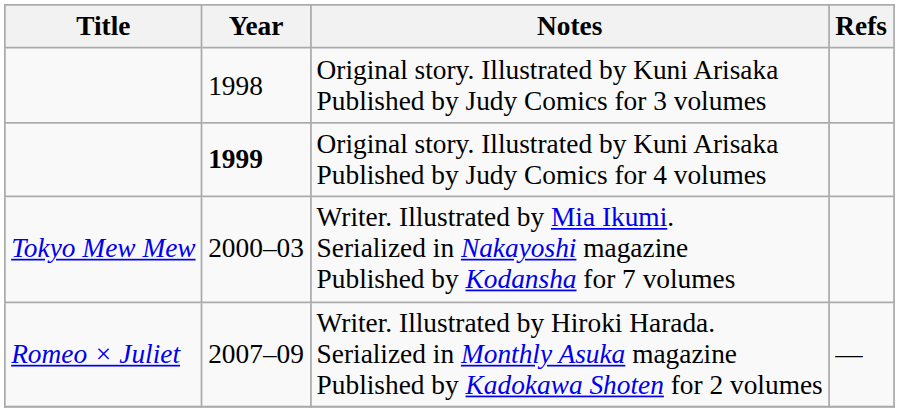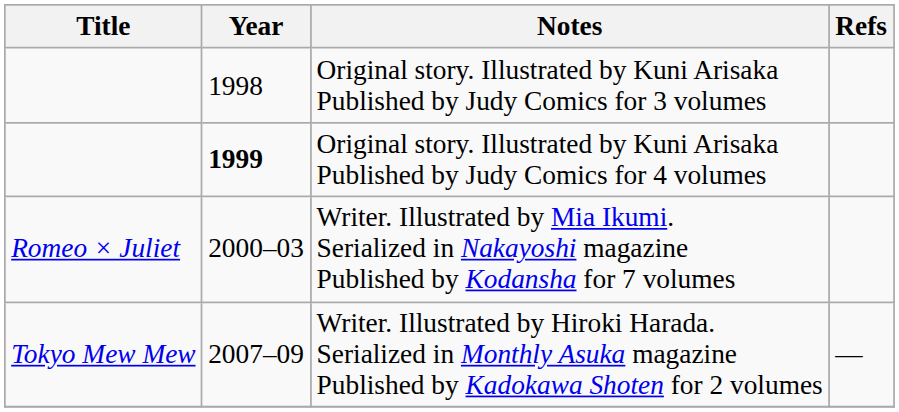(103, 248) Tokyo Mew Mew -> (96, 248) Romeo × Juliet
(96, 353) Romeo × Juliet -> (103, 353) Tokyo Mew Mew
